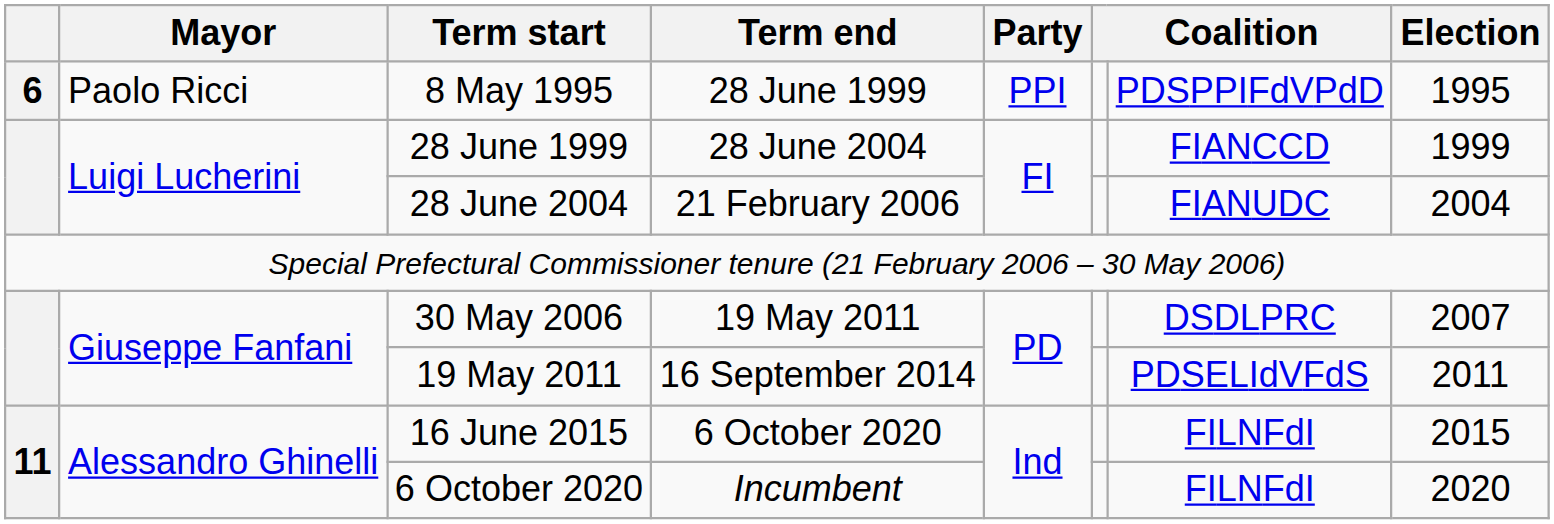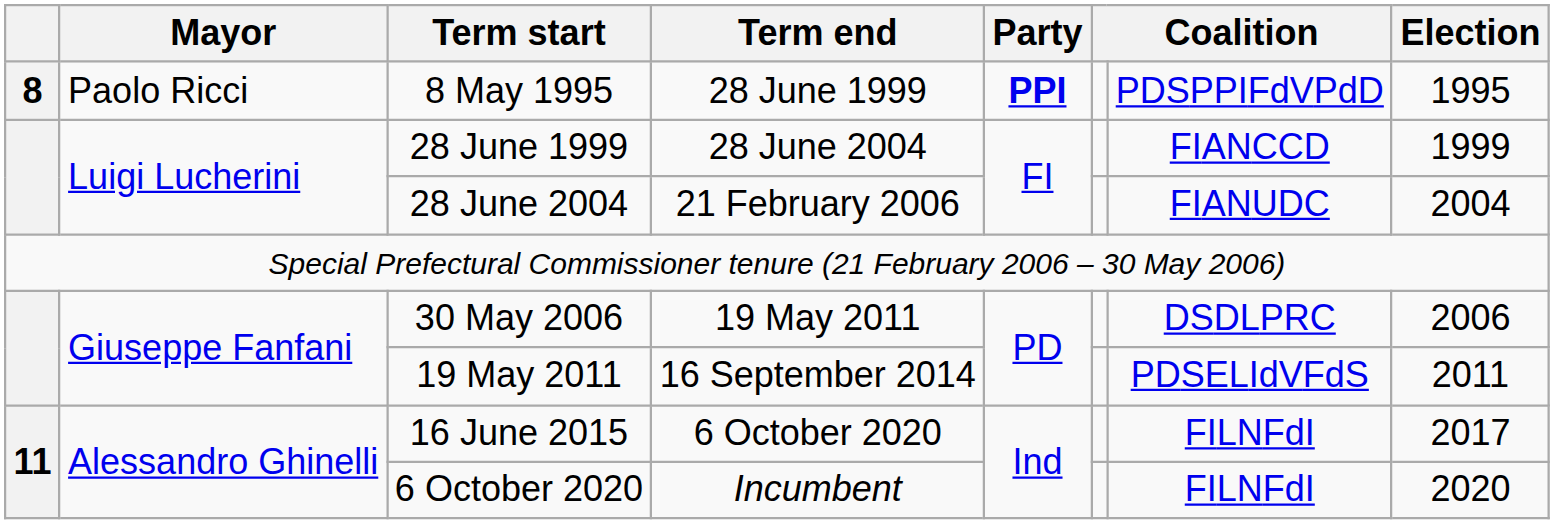(32, 90) 6 -> (32, 90) 8
(1037, 90) normal -> (1037, 90) bold
(1470, 318) 2007 -> (1470, 318) 2006
(1470, 432) 2015 -> (1470, 432) 2017
